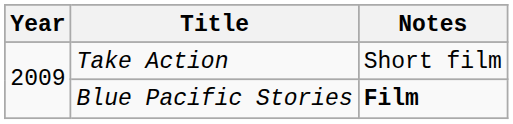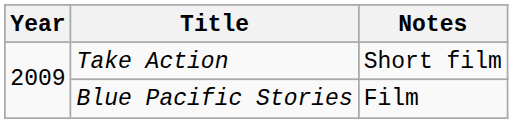(391, 99) bold -> (391, 99) normal
